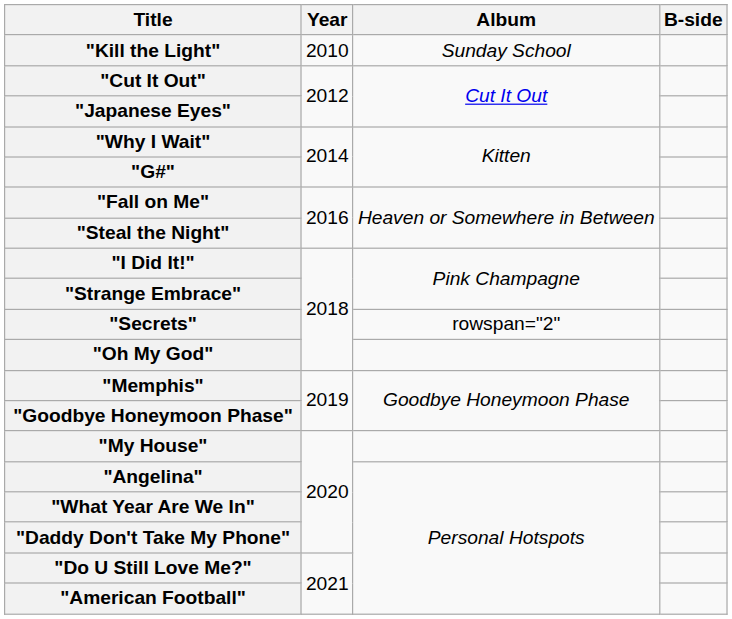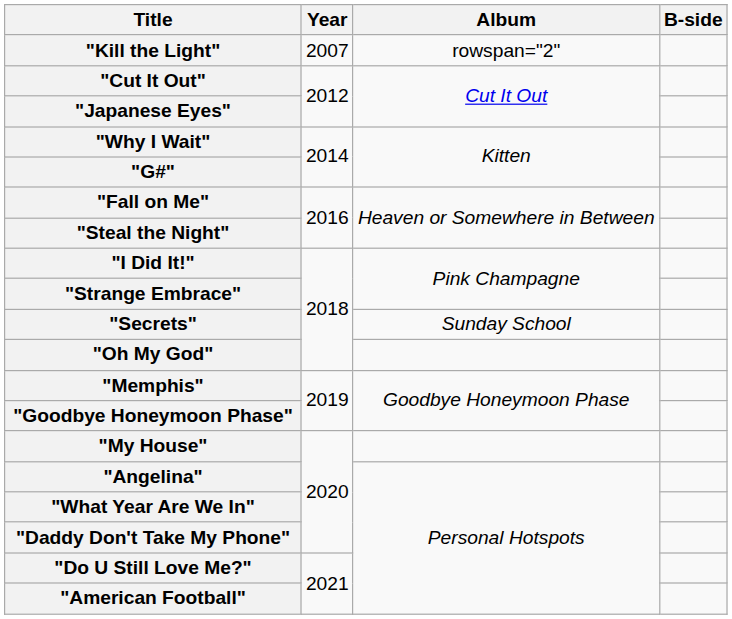(327, 50) 2010 -> (327, 50) 2007
(506, 50) Sunday School -> (506, 50) rowspan="2"
(506, 324) rowspan="2" -> (506, 324) Sunday School
